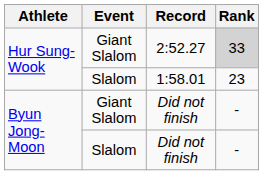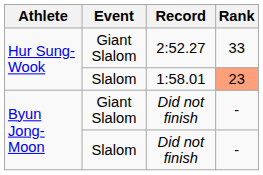(237, 48) lightgrey background -> (237, 48) no background
(237, 79) no background -> (237, 79) lightsalmon background
